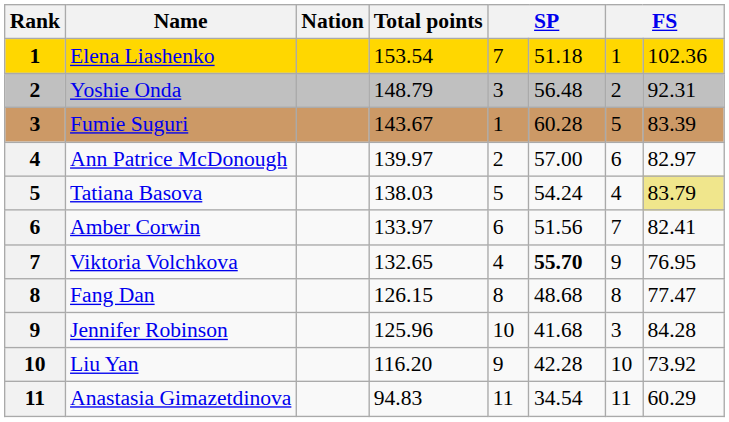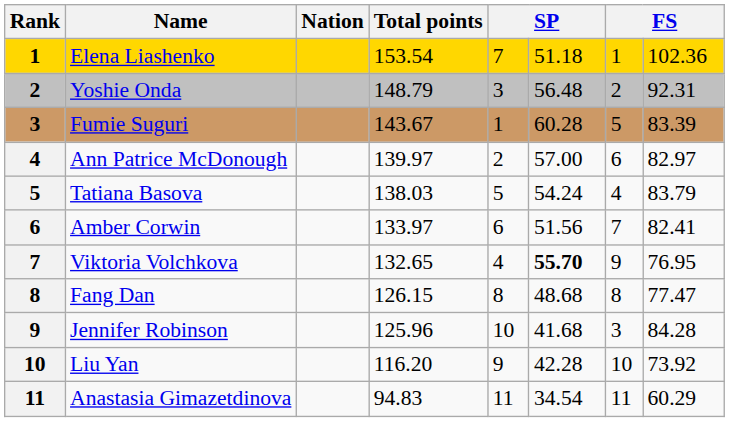(672, 192) khaki background -> (672, 192) no background
